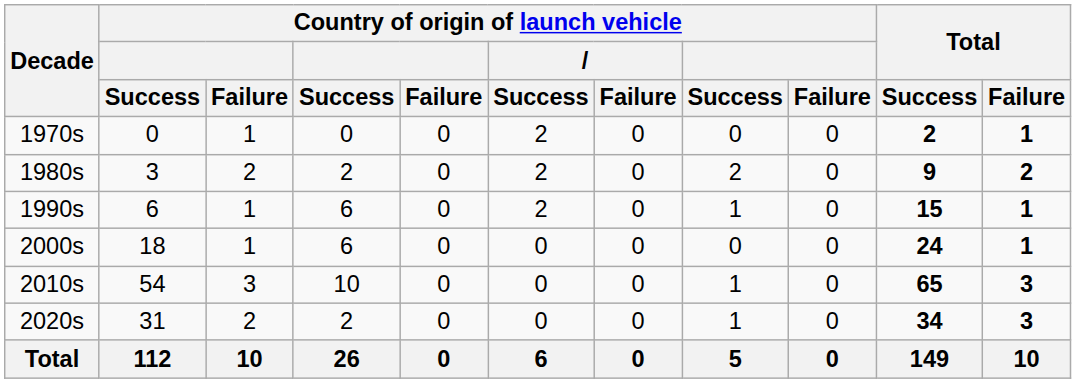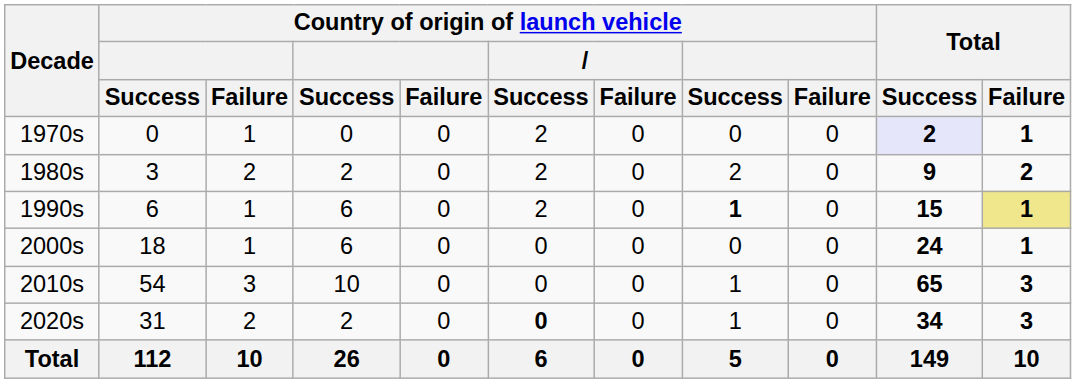(929, 135) no background -> (929, 135) lavender background
(735, 209) normal -> (735, 209) bold
(1027, 209) no background -> (1027, 209) khaki background
(541, 321) normal -> (541, 321) bold
